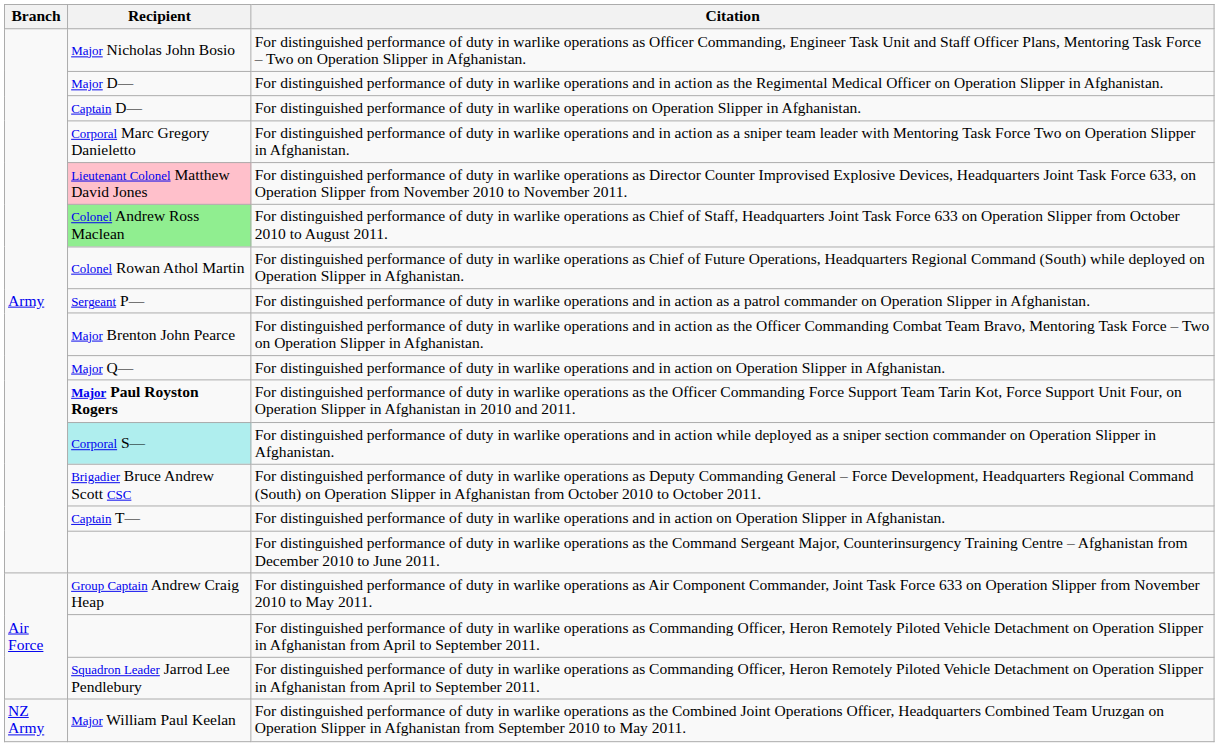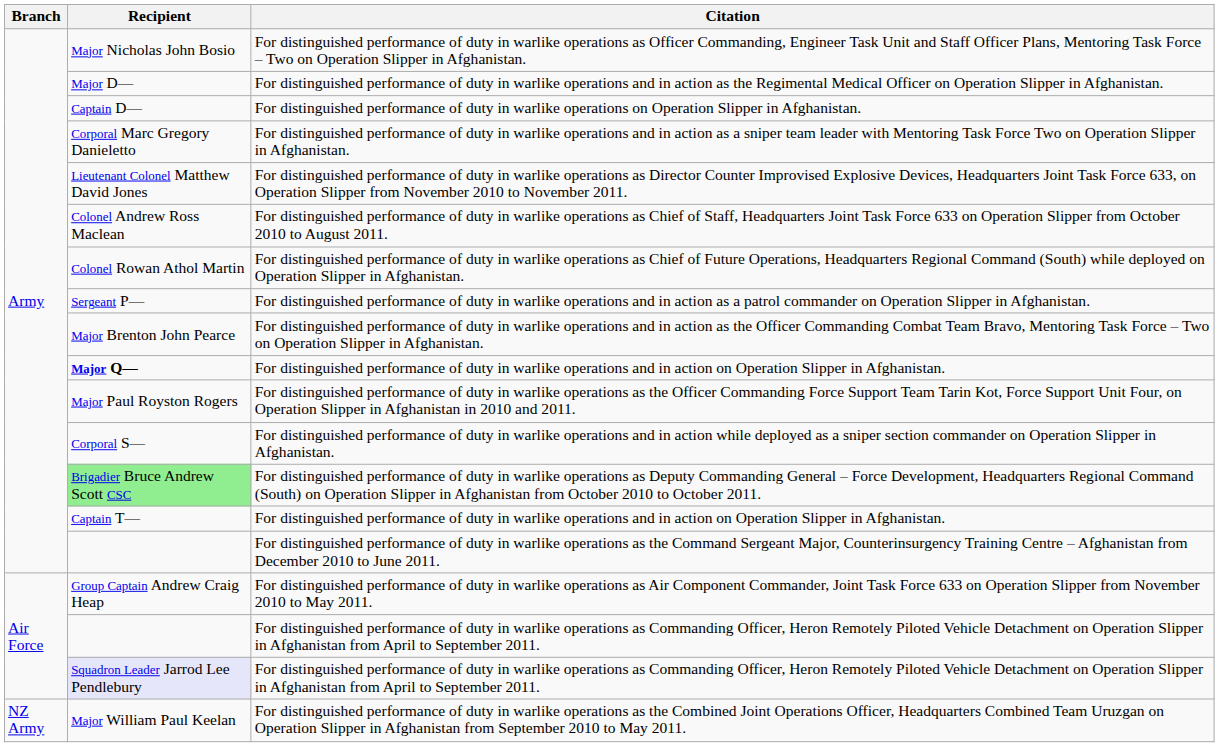(150, 183) pink background -> (150, 183) no background
(135, 225) lightgreen background -> (135, 225) no background
(102, 367) normal -> (104, 367) bold
(135, 401) bold -> (154, 401) normal
(108, 443) paleturquoise background -> (108, 443) no background
(143, 485) no background -> (143, 485) lightgreen background
(150, 678) no background -> (150, 678) lavender background
